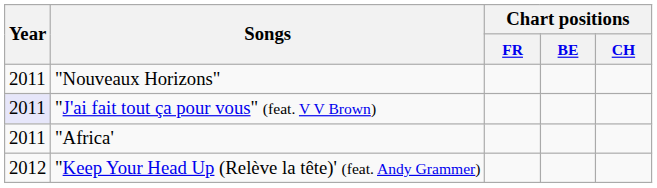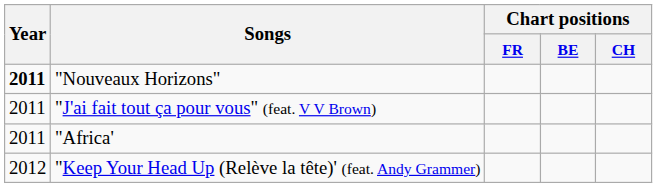(27, 78) normal -> (27, 78) bold
(27, 108) lavender background -> (27, 108) no background
